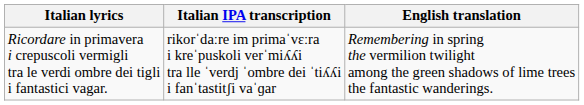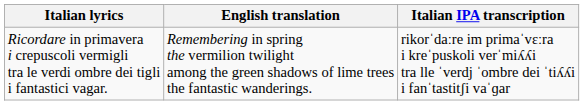columns swapped: (254, 16) <-> (462, 16)
